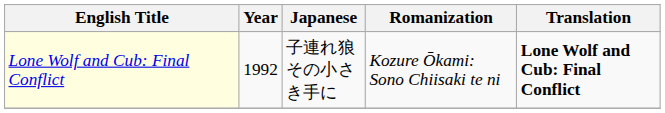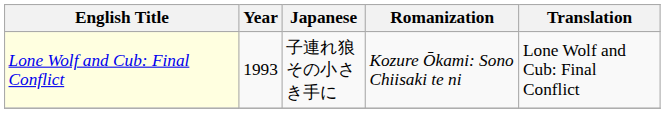(261, 69) 1992 -> (261, 69) 1993
(575, 69) bold -> (574, 69) normal
